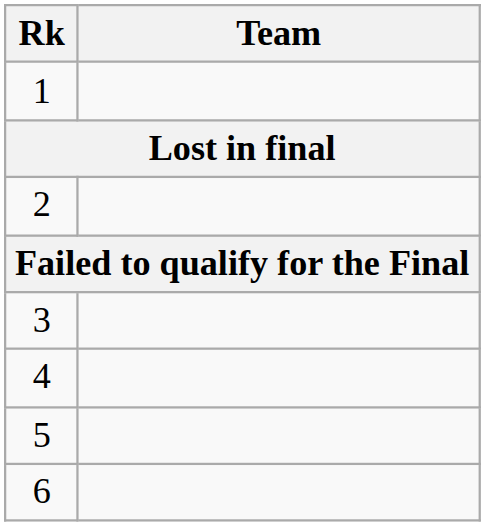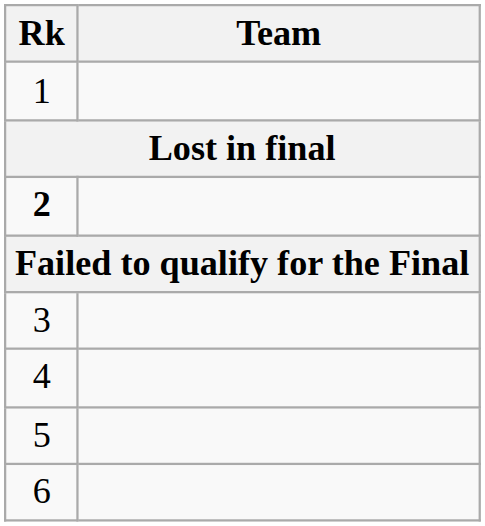(42, 205) normal -> (42, 205) bold
